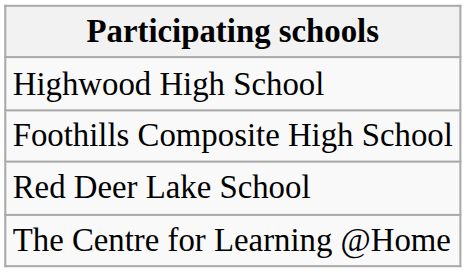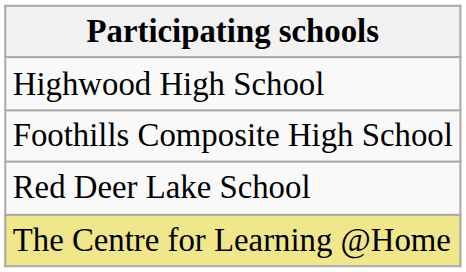(232, 239) no background -> (232, 239) khaki background
